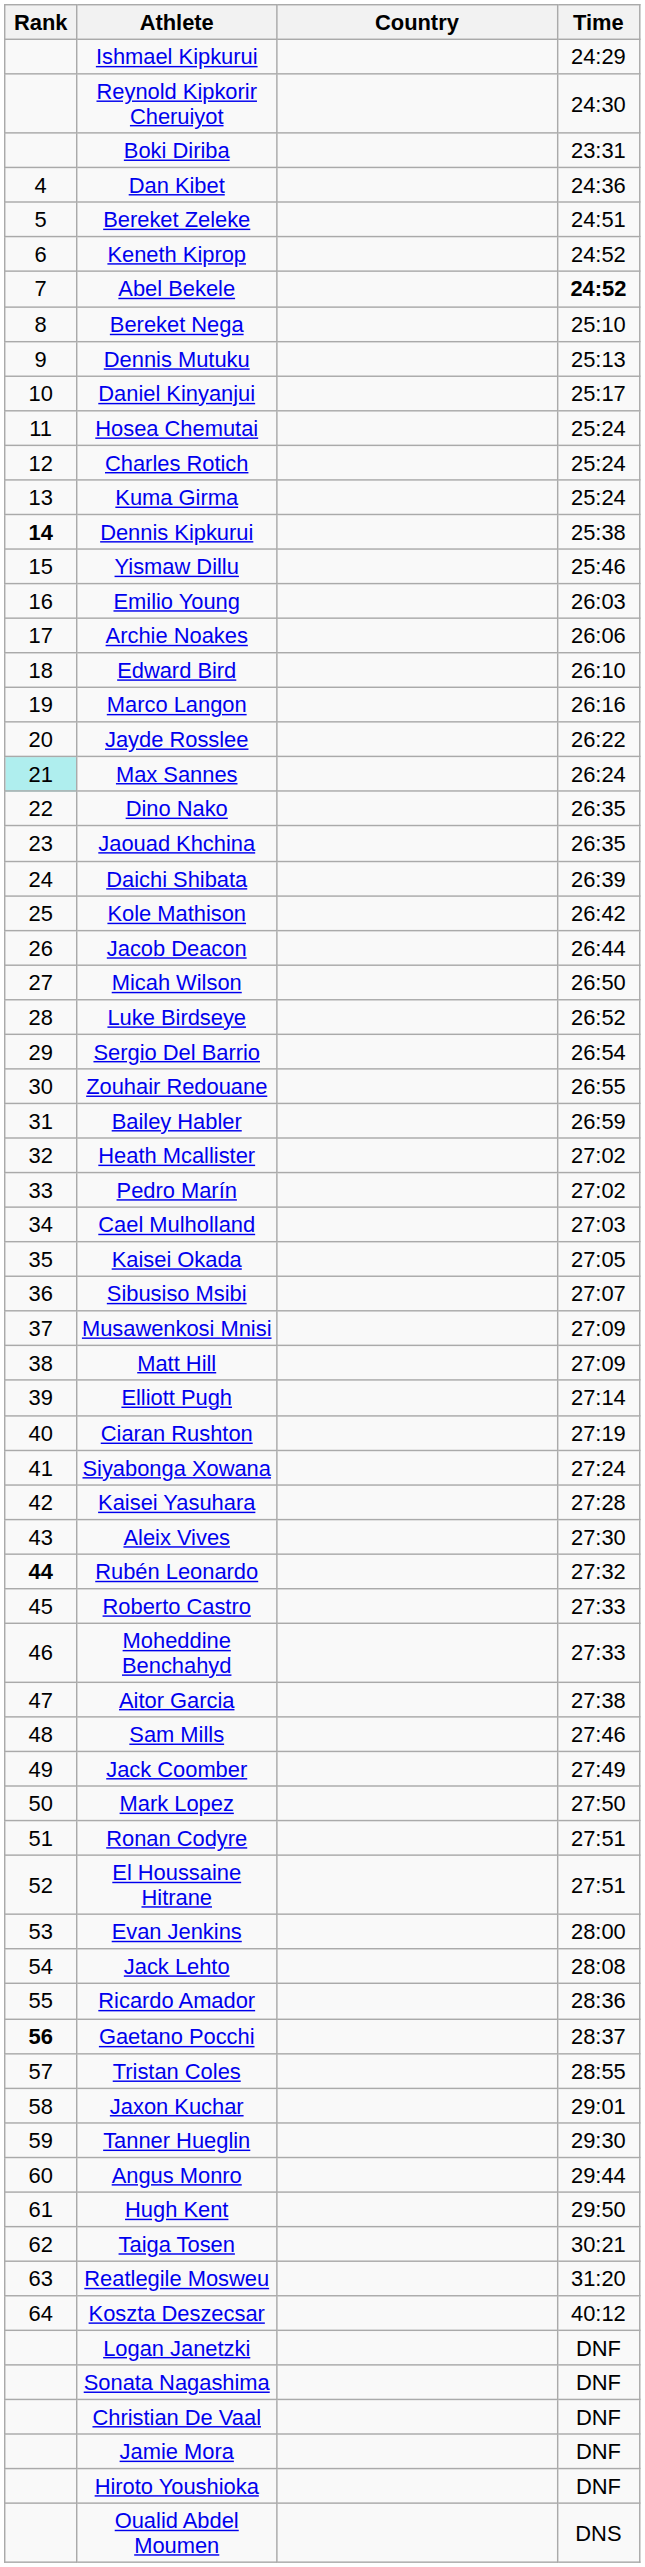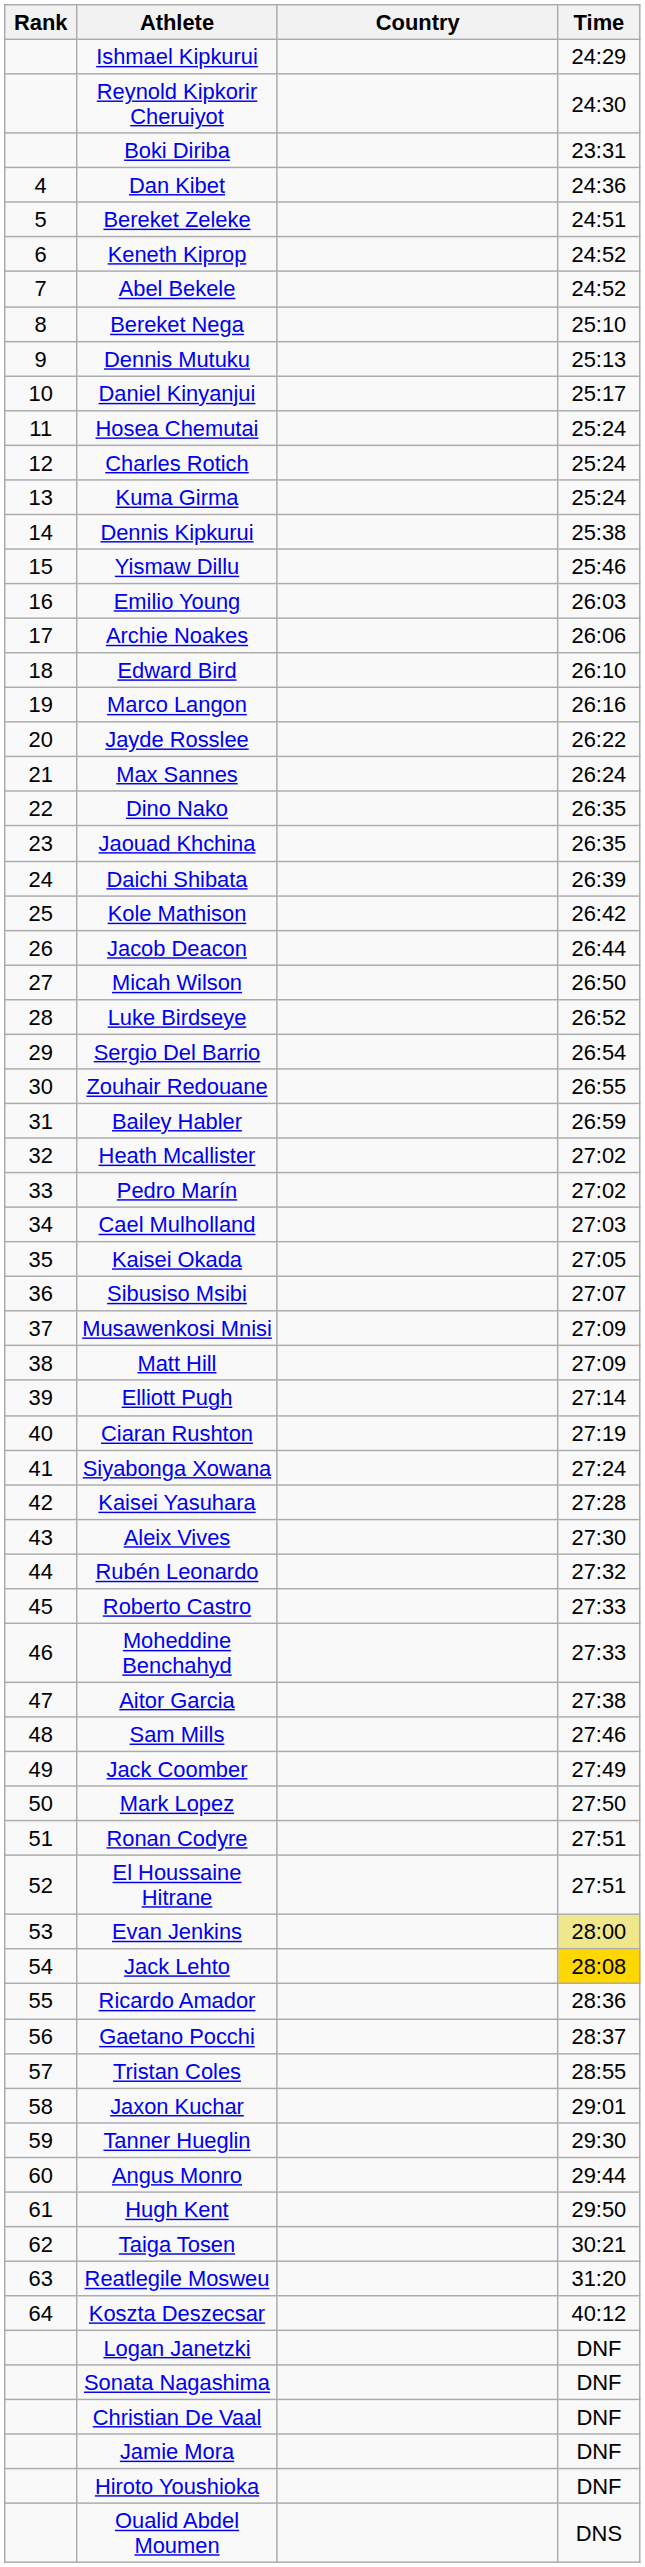(598, 289) bold -> (599, 289) normal
(41, 532) bold -> (41, 532) normal
(41, 774) paleturquoise background -> (41, 774) no background
(41, 1571) bold -> (41, 1571) normal
(598, 1932) no background -> (599, 1932) khaki background
(598, 1967) no background -> (599, 1967) gold background
(41, 2036) bold -> (41, 2036) normal
